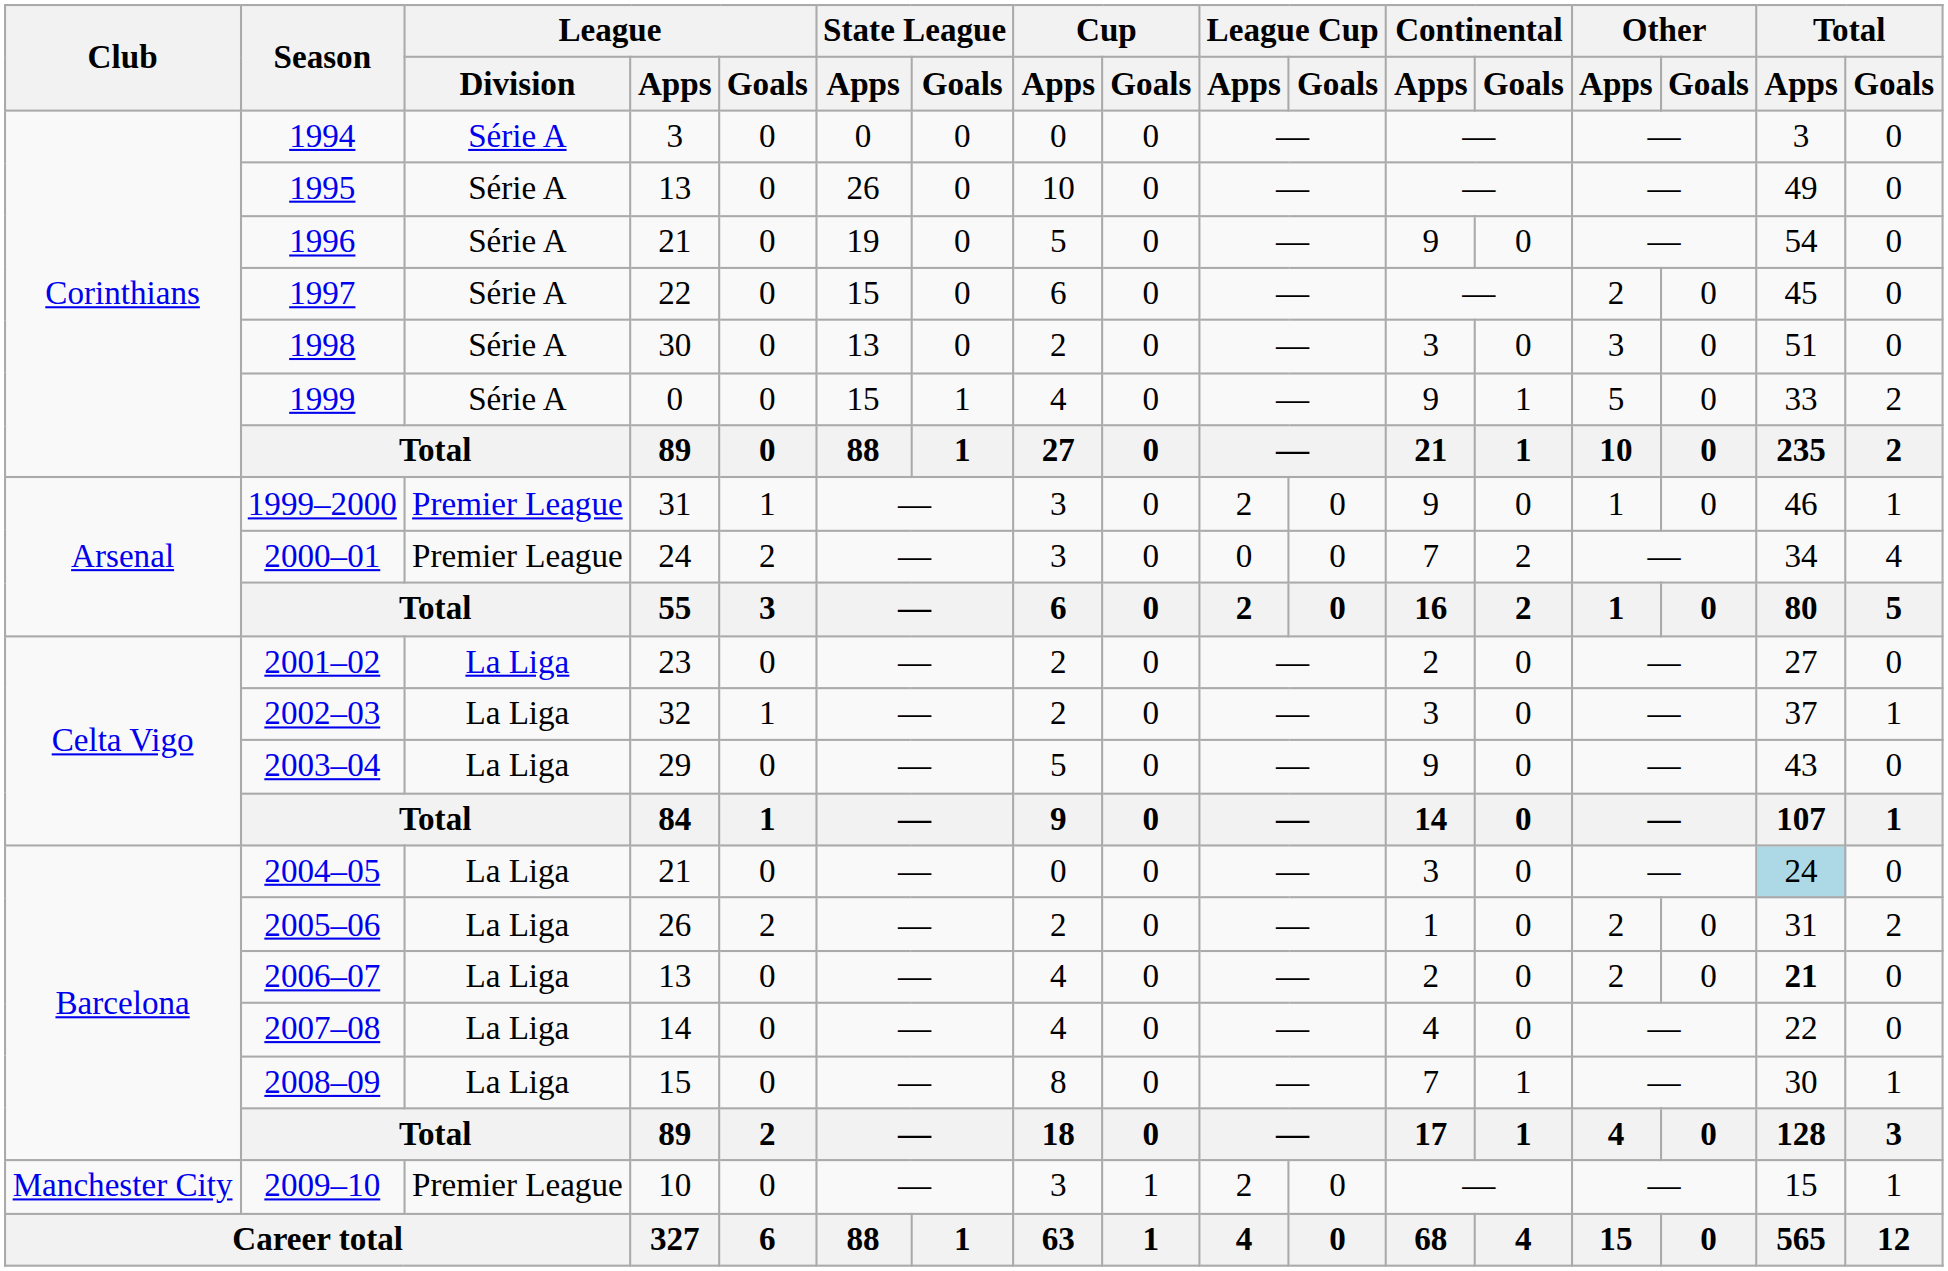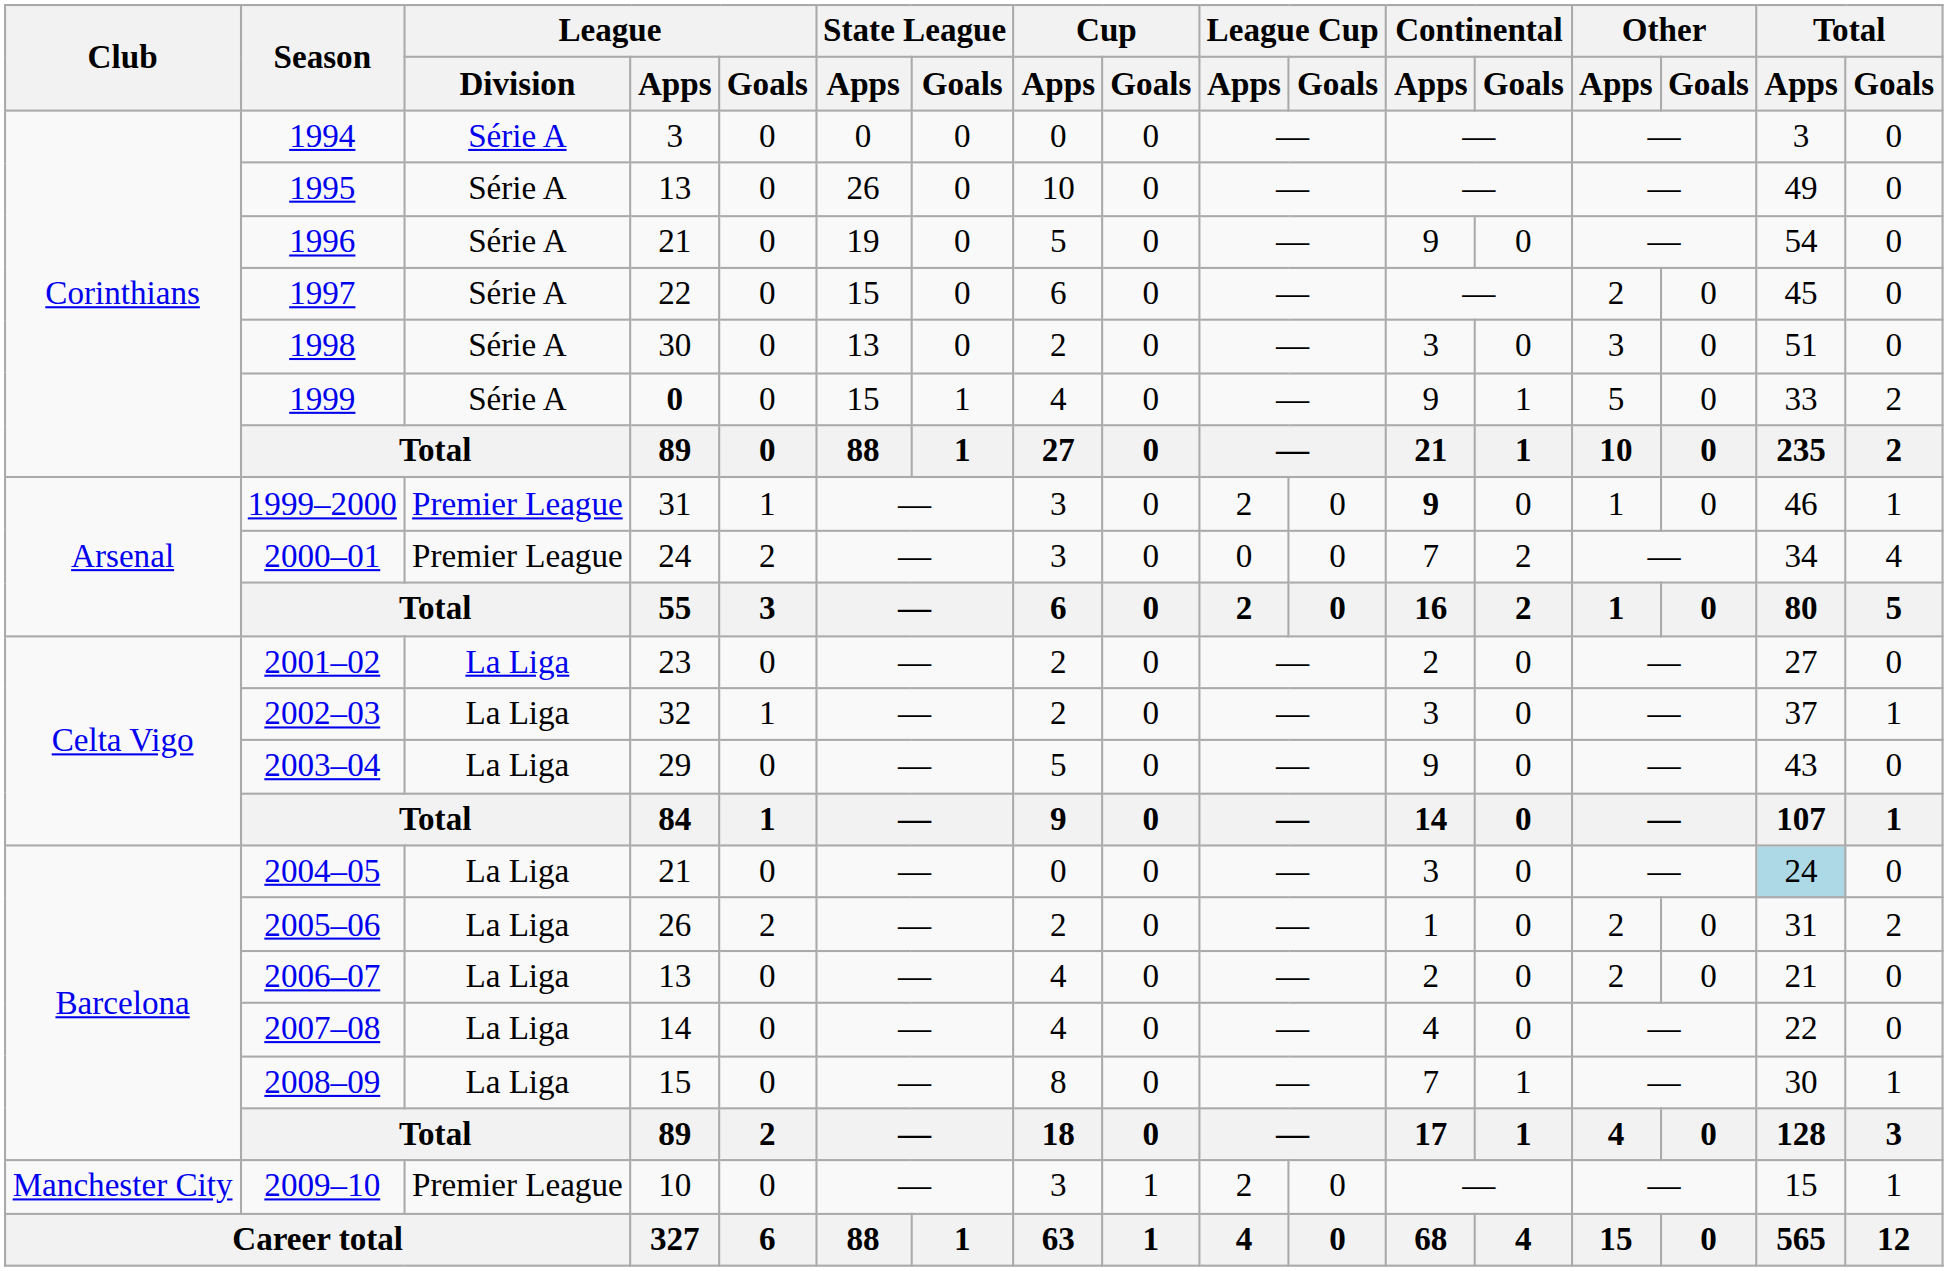(675, 398) normal -> (675, 398) bold
(1431, 503) normal -> (1431, 503) bold
(1801, 976) bold -> (1801, 976) normal
